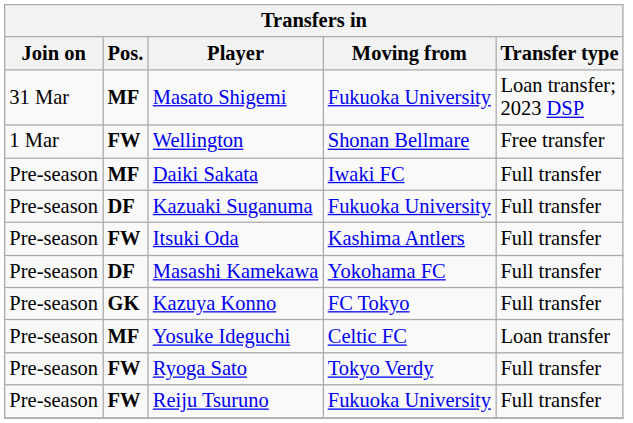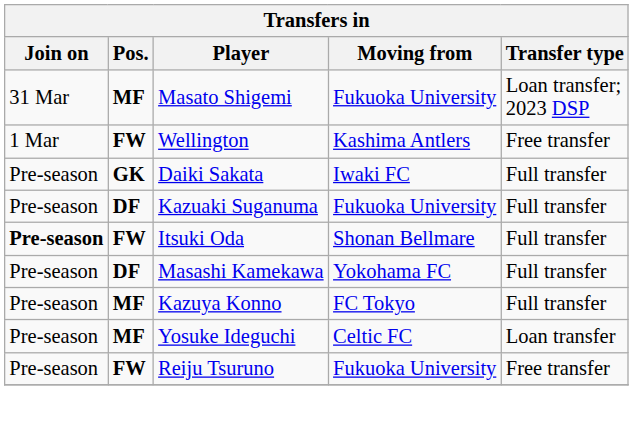(399, 141) Shonan Bellmare -> (402, 141) Kashima Antlers
(123, 173) MF -> (129, 173) GK
(54, 238) normal -> (56, 238) bold
(396, 238) Kashima Antlers -> (404, 238) Shonan Bellmare
(123, 303) GK -> (129, 303) MF
- row: (200, 368)
(551, 401) Full transfer -> (558, 368) Free transfer
